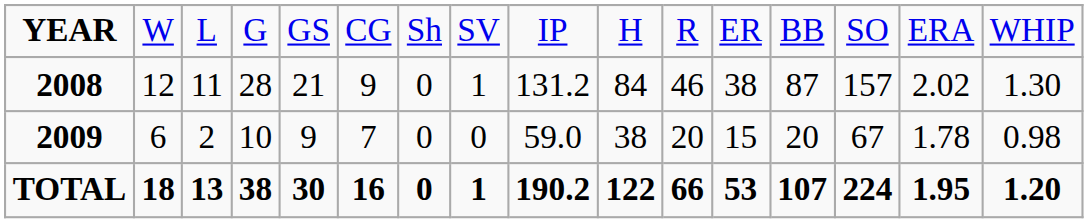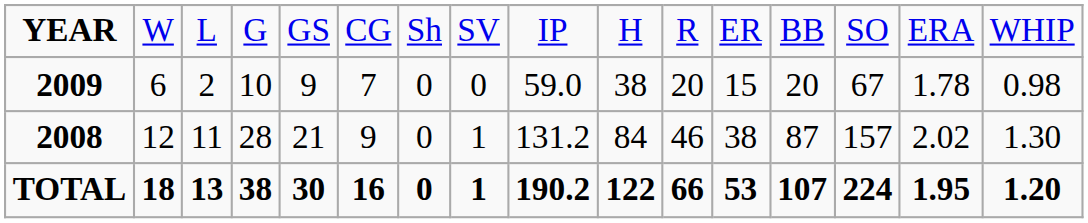rows swapped: (69, 83) <-> (69, 136)
